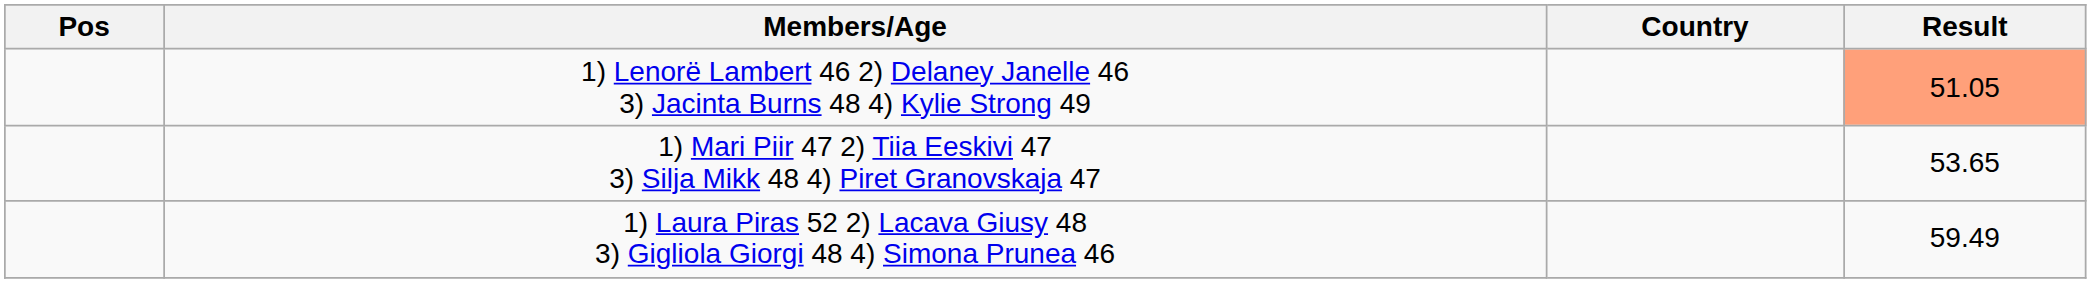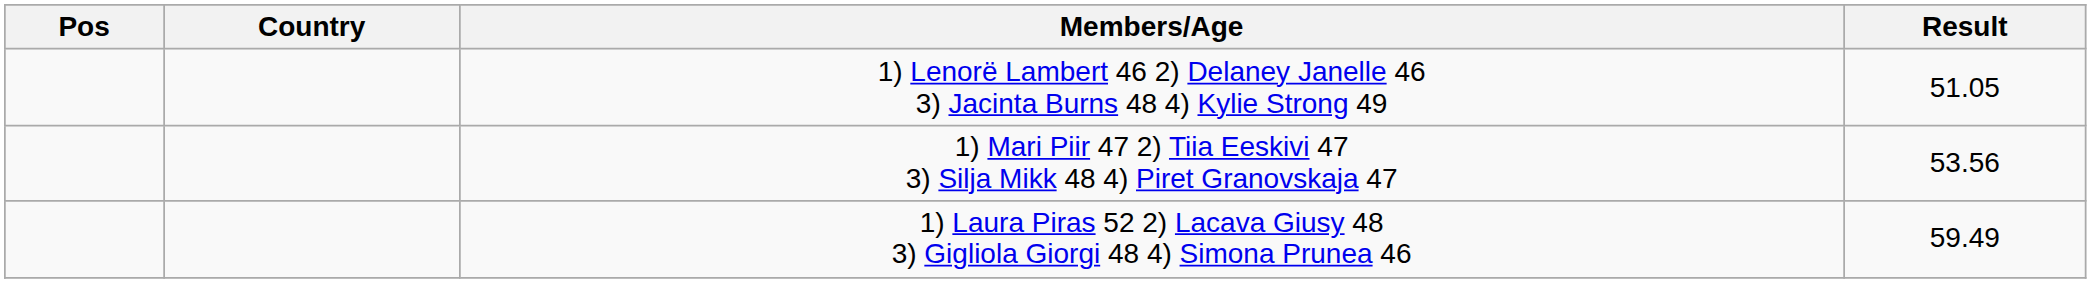columns swapped: (1695, 26) <-> (855, 26)
(1965, 86) lightsalmon background -> (1965, 86) no background
(1965, 162) 53.65 -> (1965, 162) 53.56
